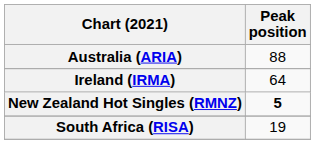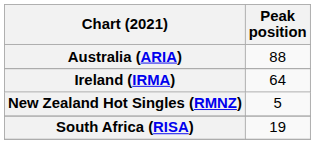(278, 103) bold -> (278, 103) normal
